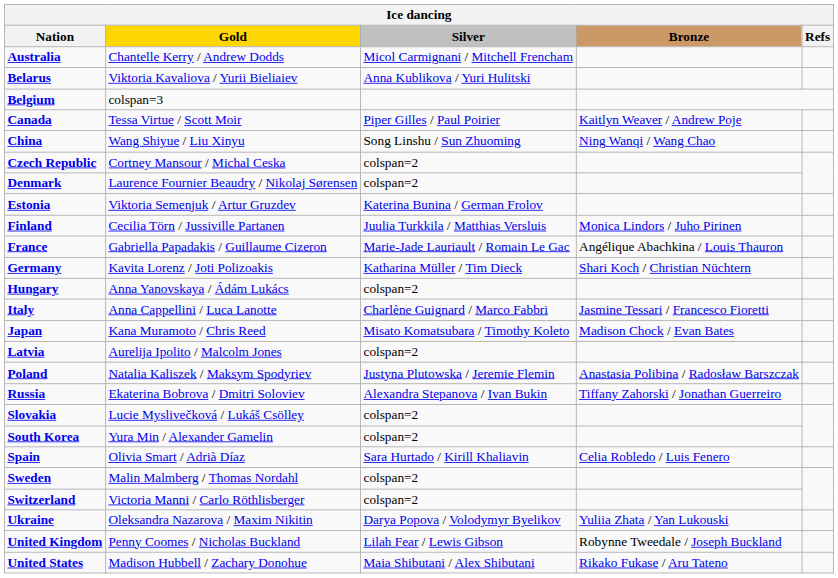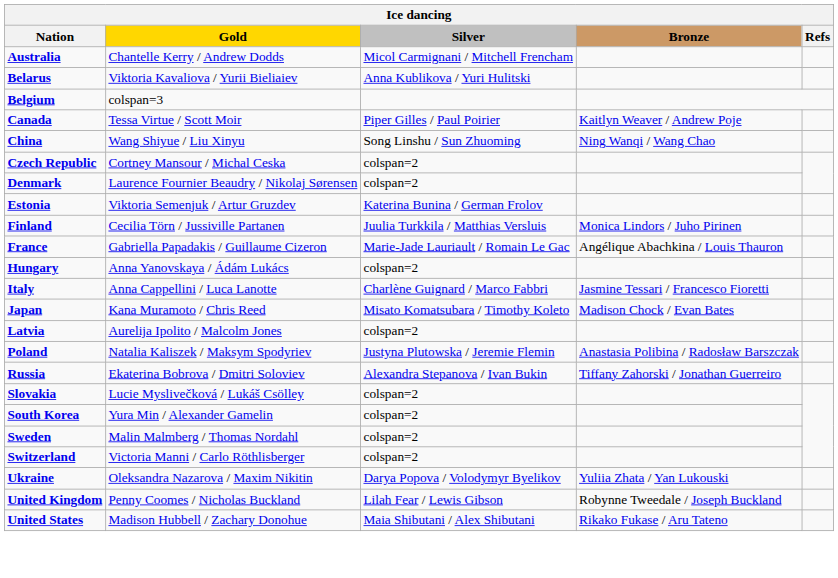- row: (34, 267)
- row: (24, 457)
